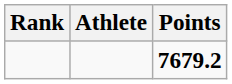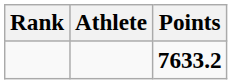(190, 59) 7679.2 -> (190, 59) 7633.2
